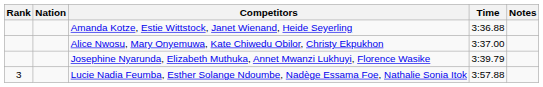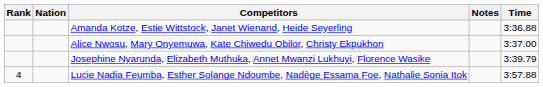columns swapped: (488, 12) <-> (523, 12)
(19, 75) 3 -> (19, 75) 4
